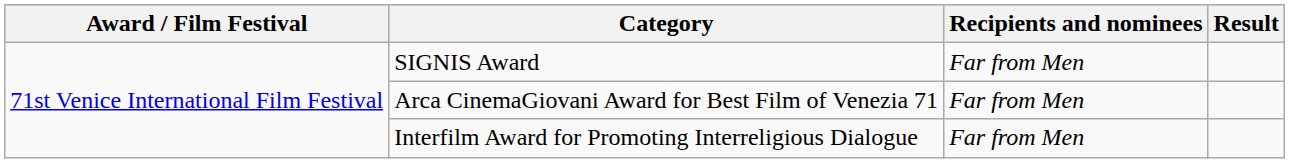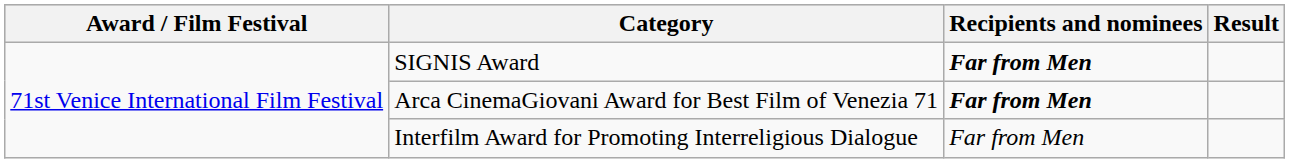(1017, 61) normal -> (1020, 61) bold
(1017, 99) normal -> (1020, 99) bold
